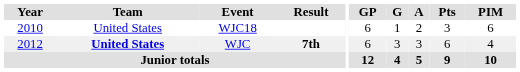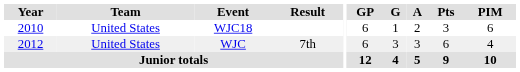(128, 44) bold -> (126, 44) normal
(311, 44) bold -> (308, 44) normal
